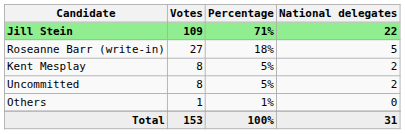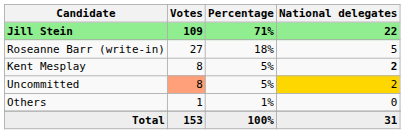(394, 67) normal -> (394, 67) bold
(200, 85) no background -> (200, 85) lightsalmon background
(394, 85) no background -> (394, 85) gold background
